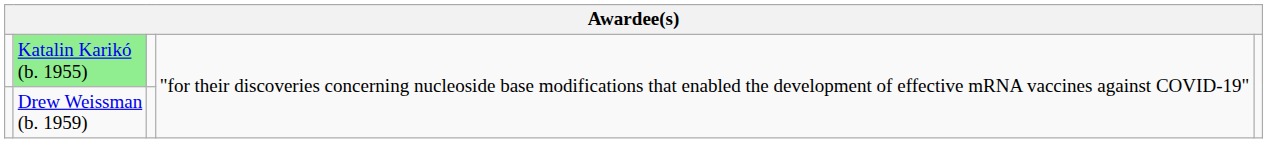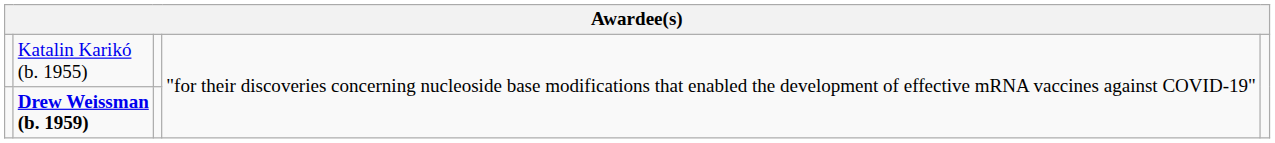(75, 60) lightgreen background -> (75, 60) no background
(80, 112) normal -> (83, 112) bold
